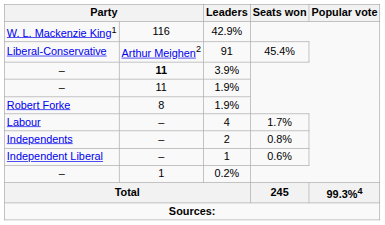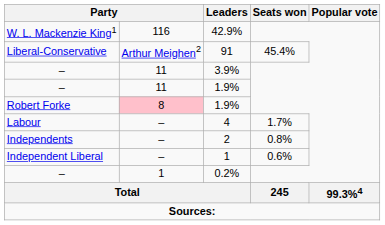(161, 70) bold -> (161, 70) normal
(161, 105) no background -> (161, 105) pink background
